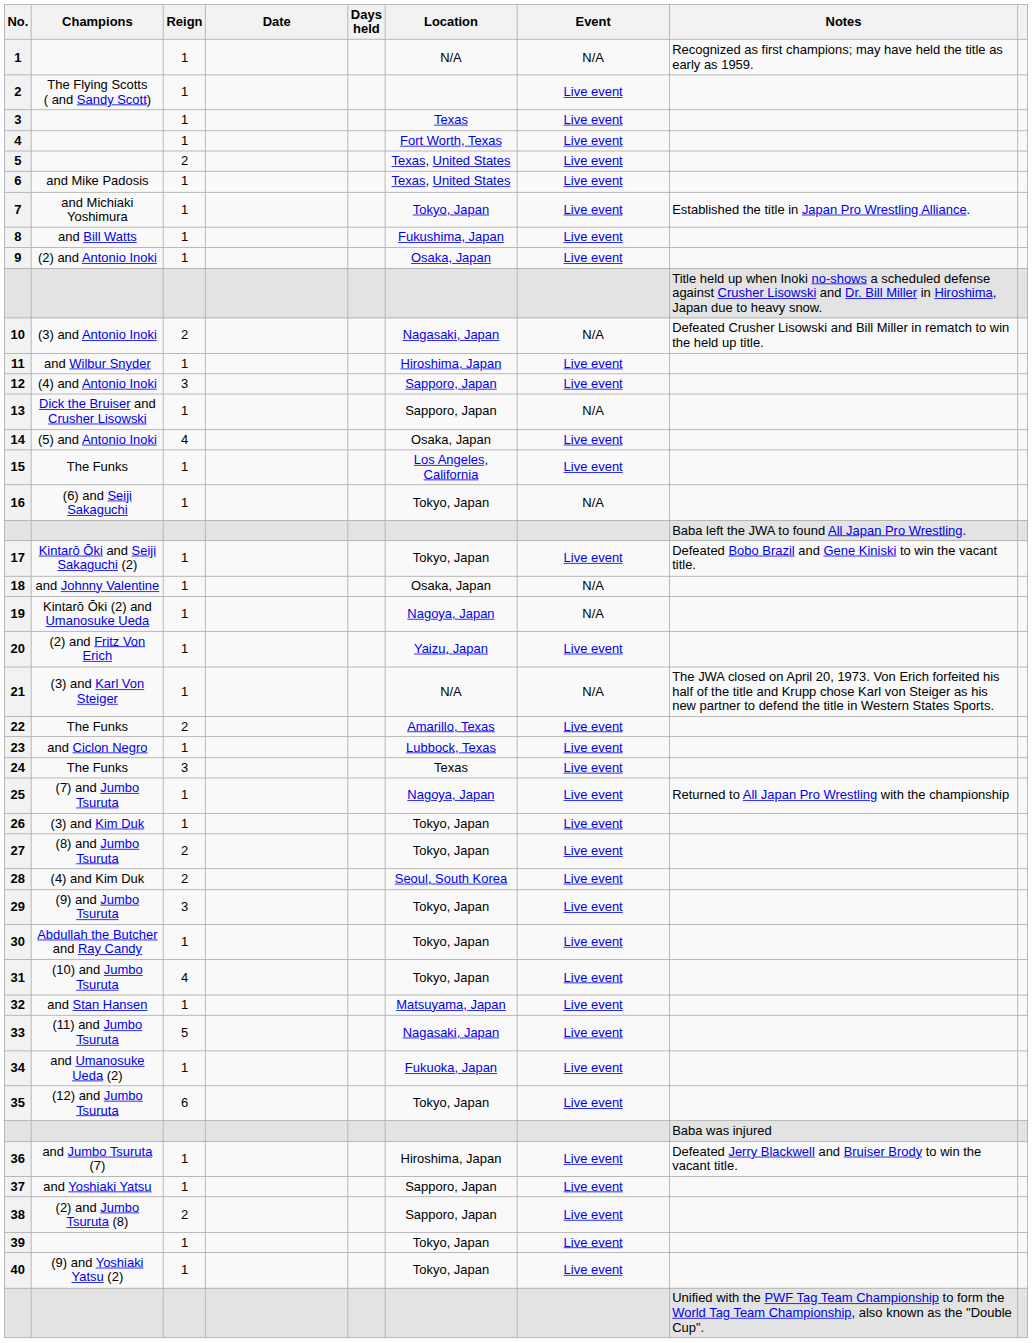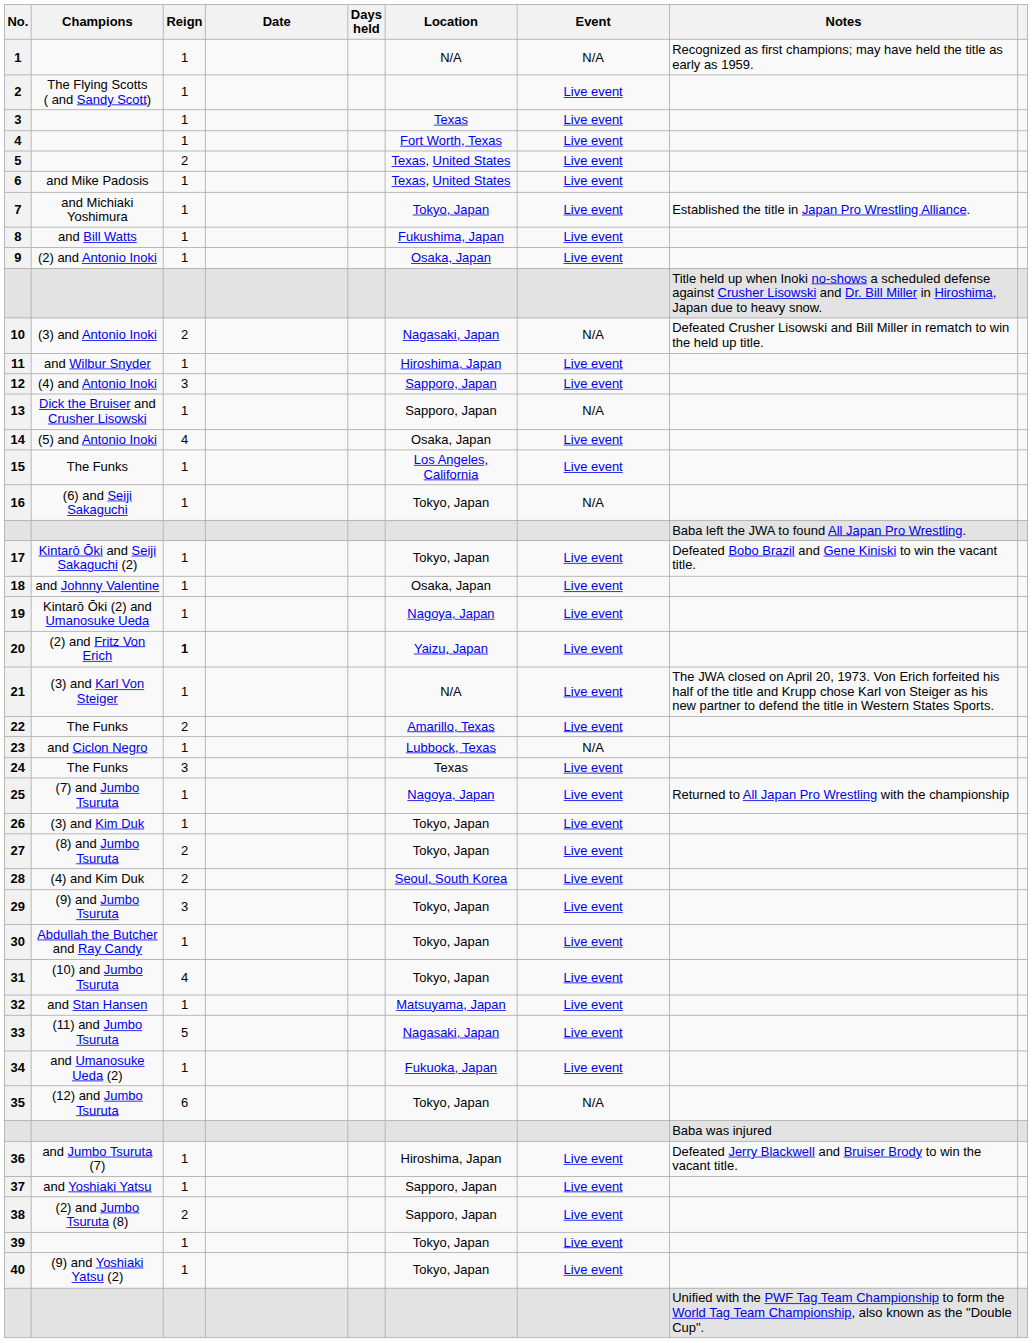(593, 586) N/A -> (593, 586) Live event
(593, 614) N/A -> (593, 614) Live event
(185, 649) normal -> (185, 649) bold
(593, 691) N/A -> (593, 691) Live event
(593, 747) Live event -> (593, 747) N/A
(593, 1103) Live event -> (593, 1103) N/A
